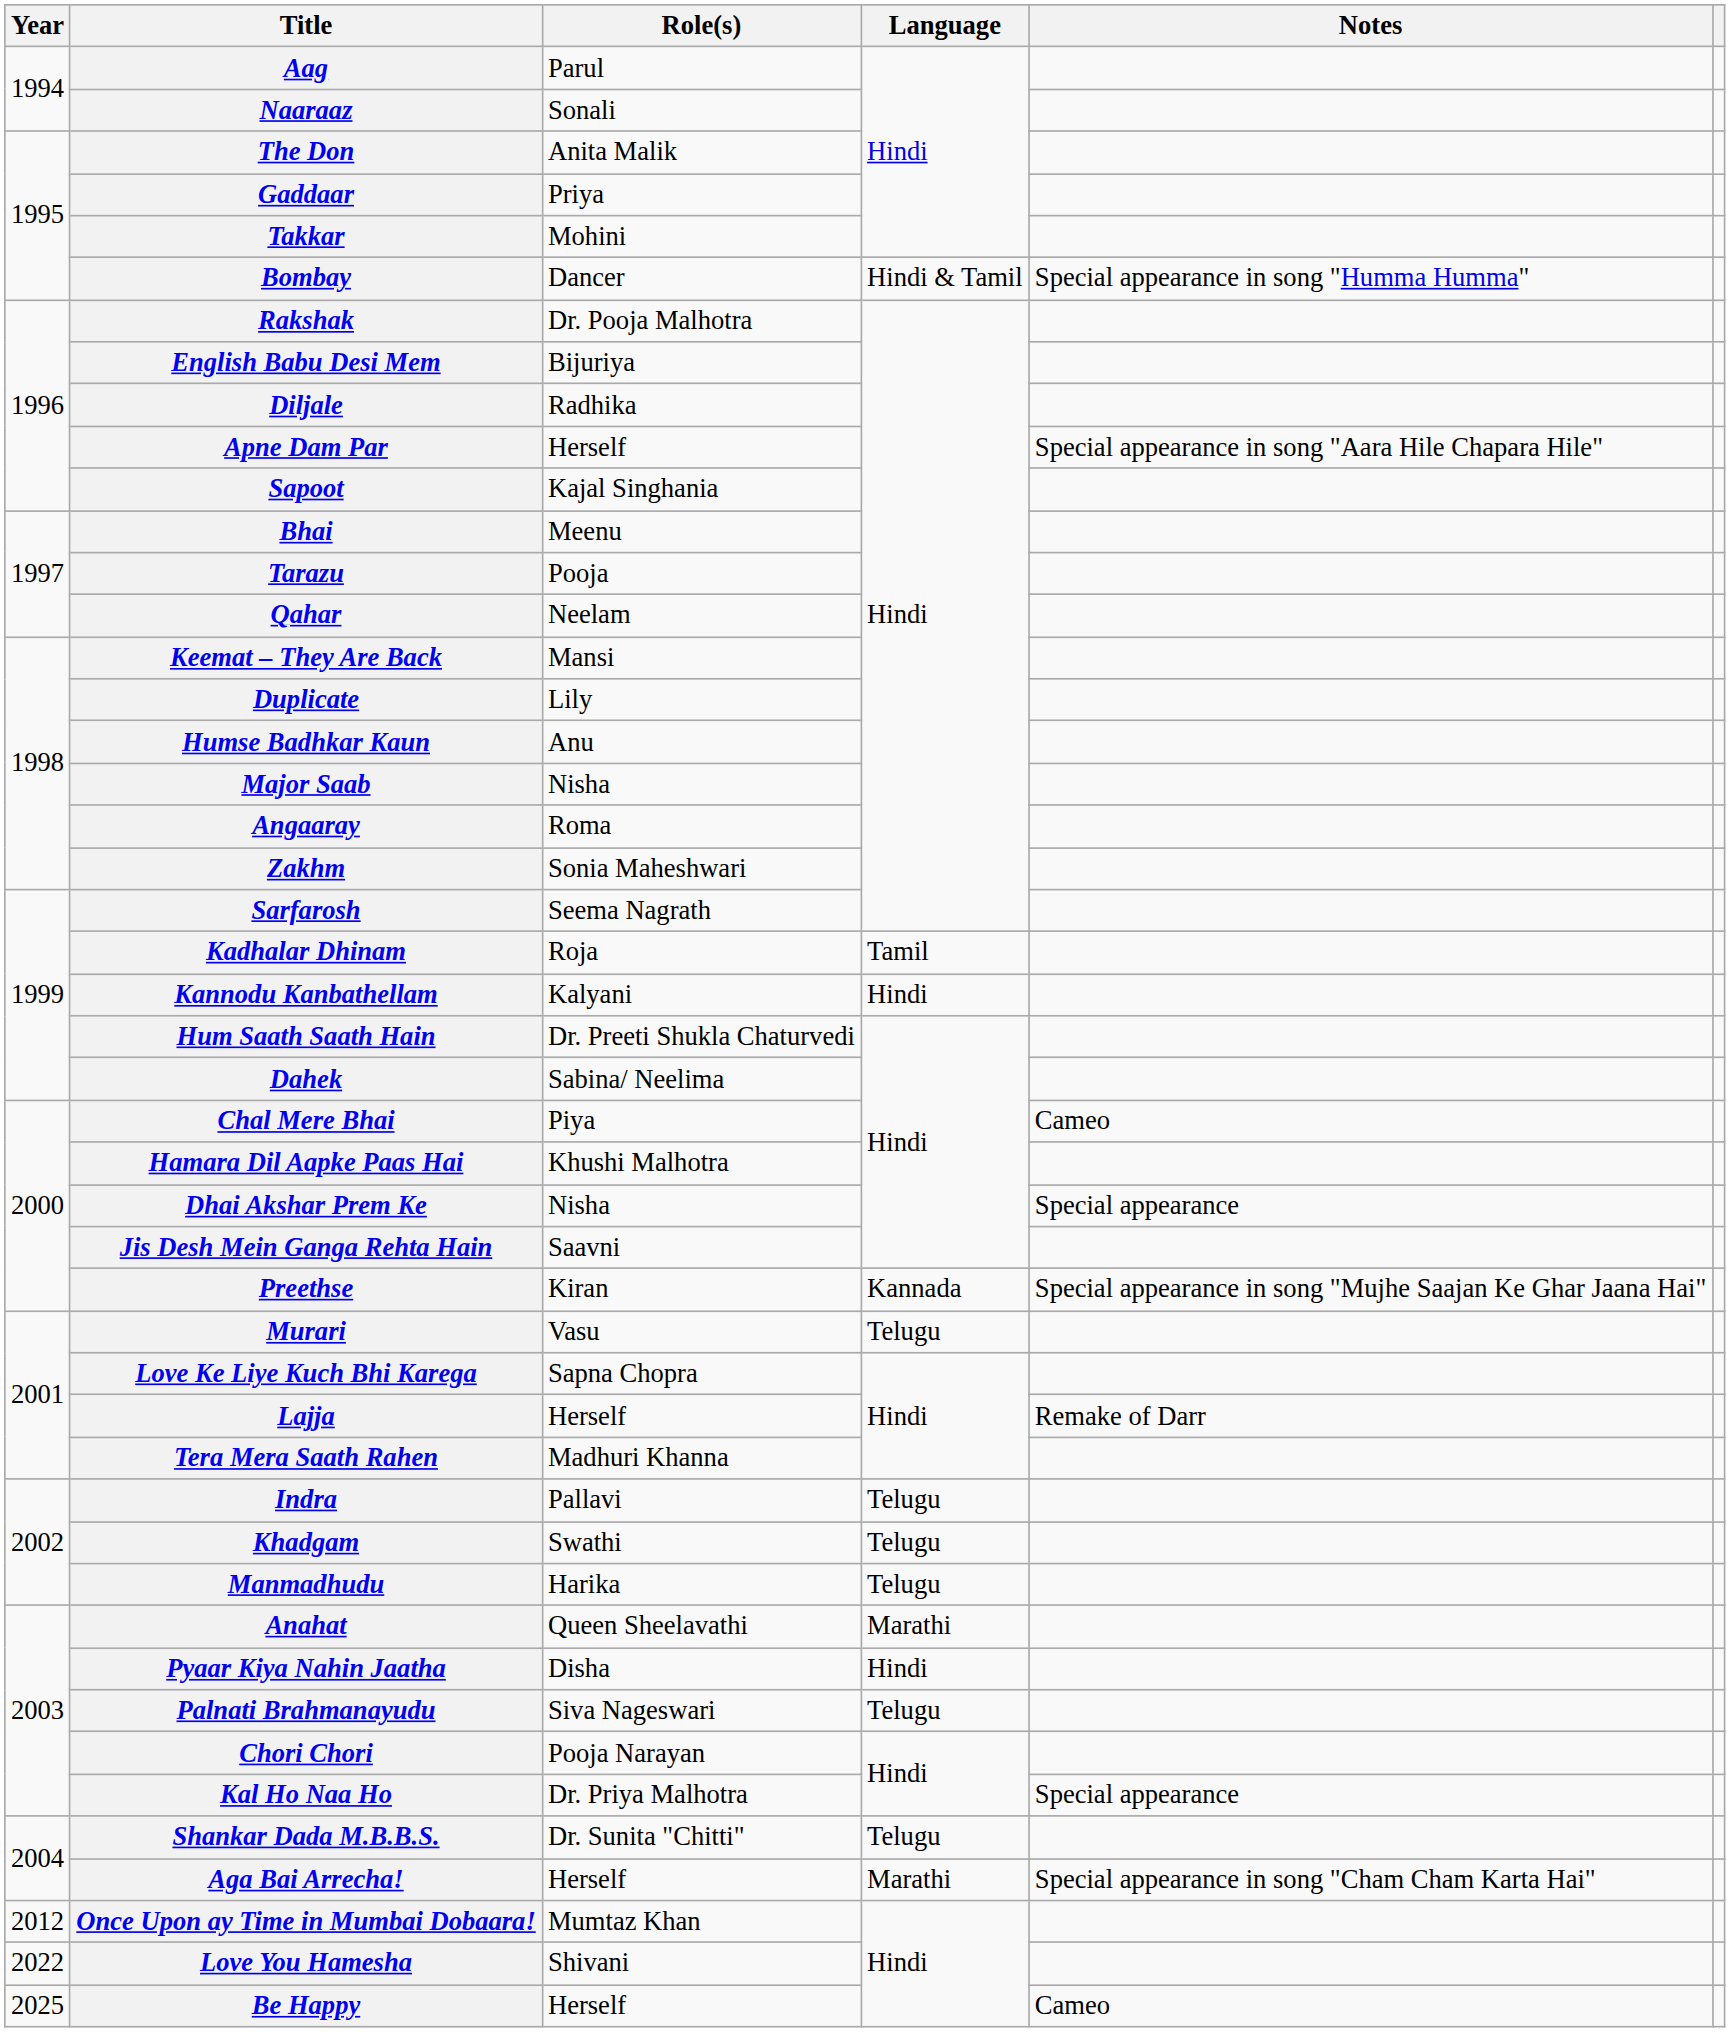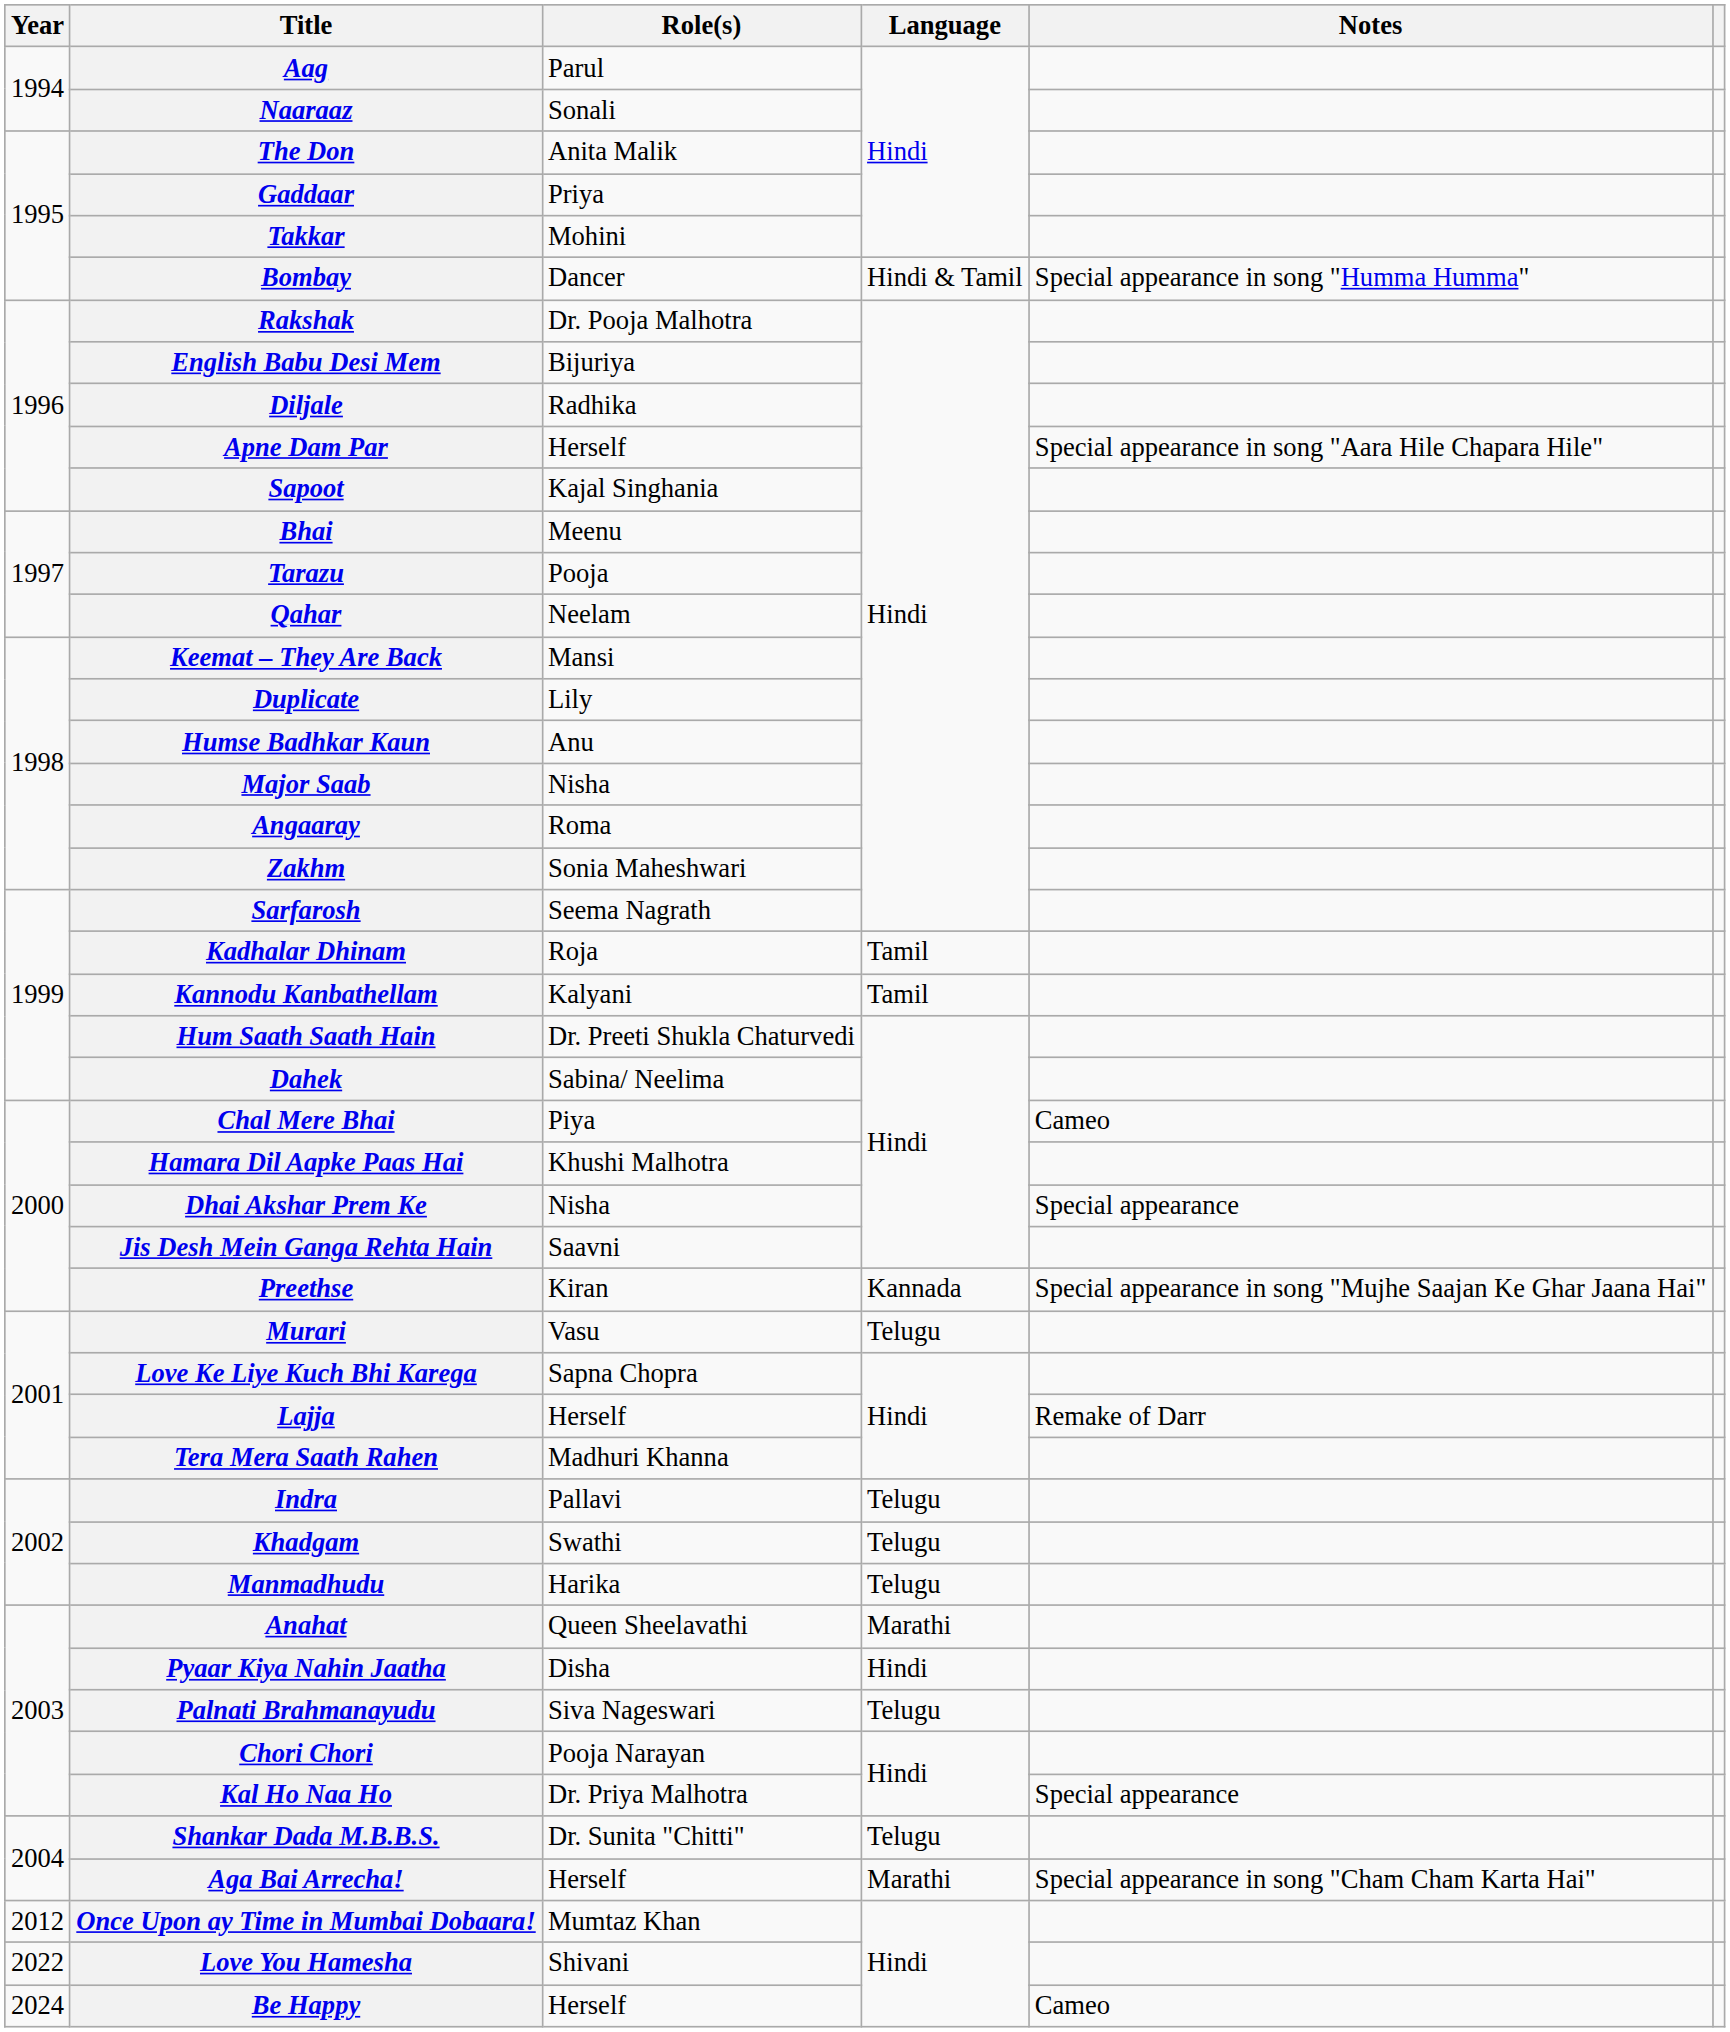(897, 994) Hindi -> (898, 994) Tamil
(38, 2005) 2025 -> (38, 2005) 2024
